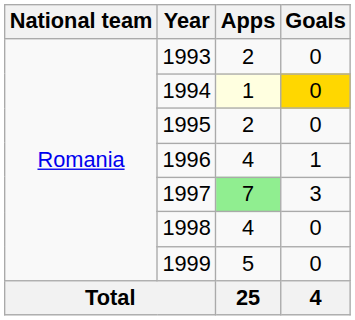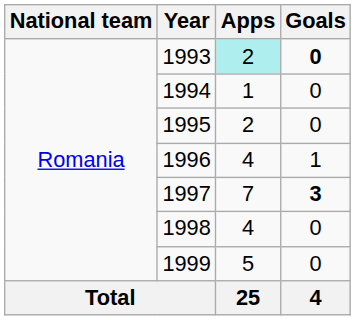(248, 56) no background -> (248, 56) paleturquoise background
(316, 56) normal -> (316, 56) bold
(248, 90) lightyellow background -> (248, 90) no background
(316, 90) gold background -> (316, 90) no background
(248, 194) lightgreen background -> (248, 194) no background
(316, 194) normal -> (316, 194) bold
